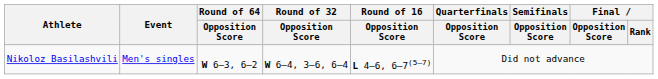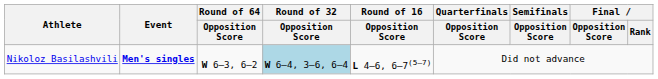(158, 59) normal -> (158, 59) bold
(306, 64) no background -> (306, 64) lightblue background
